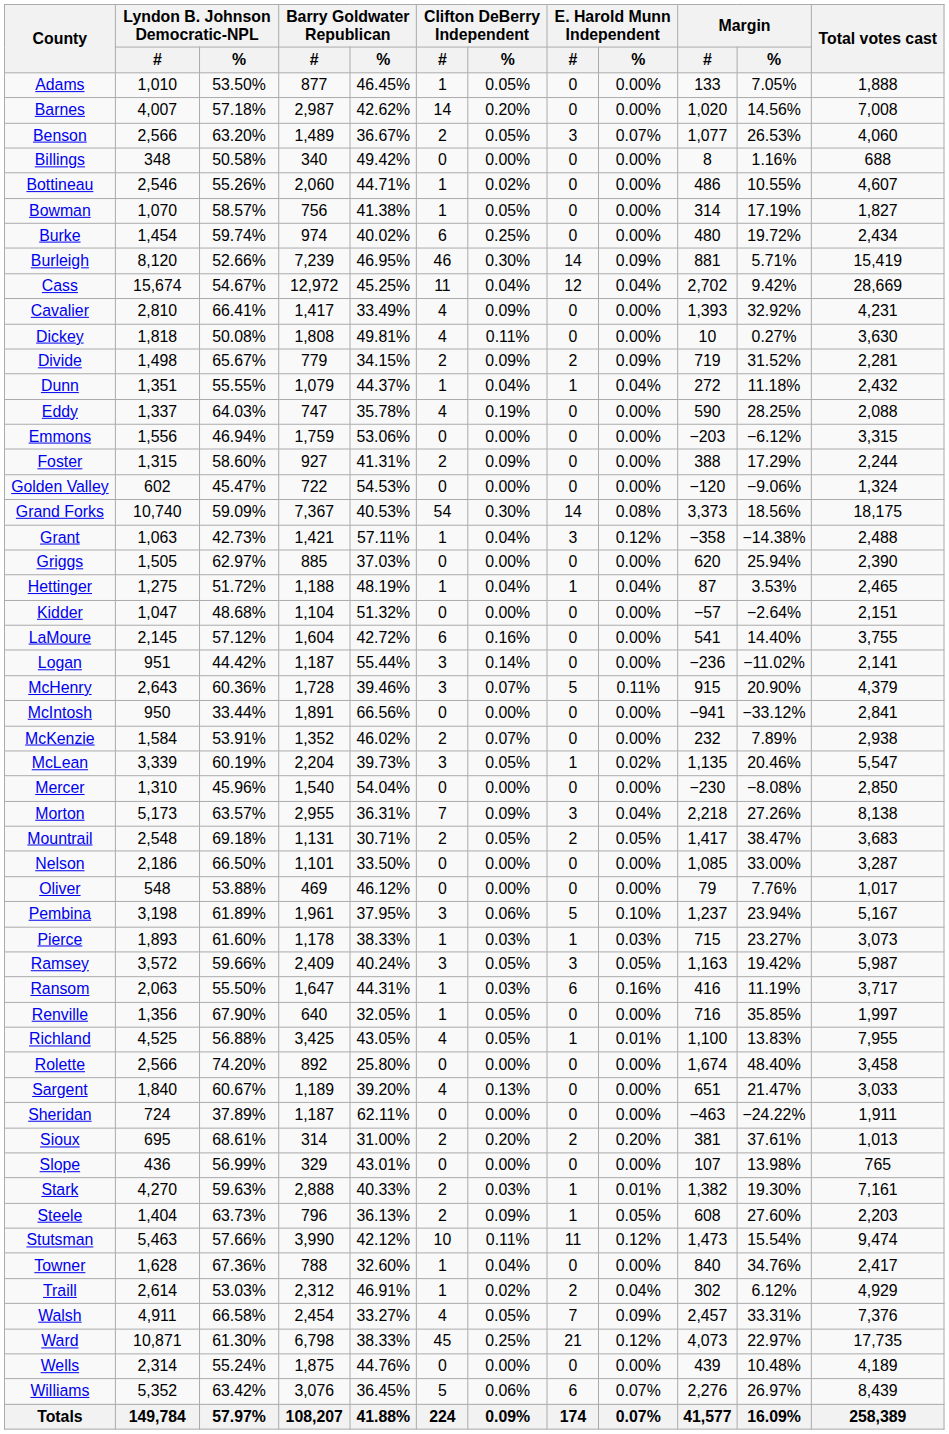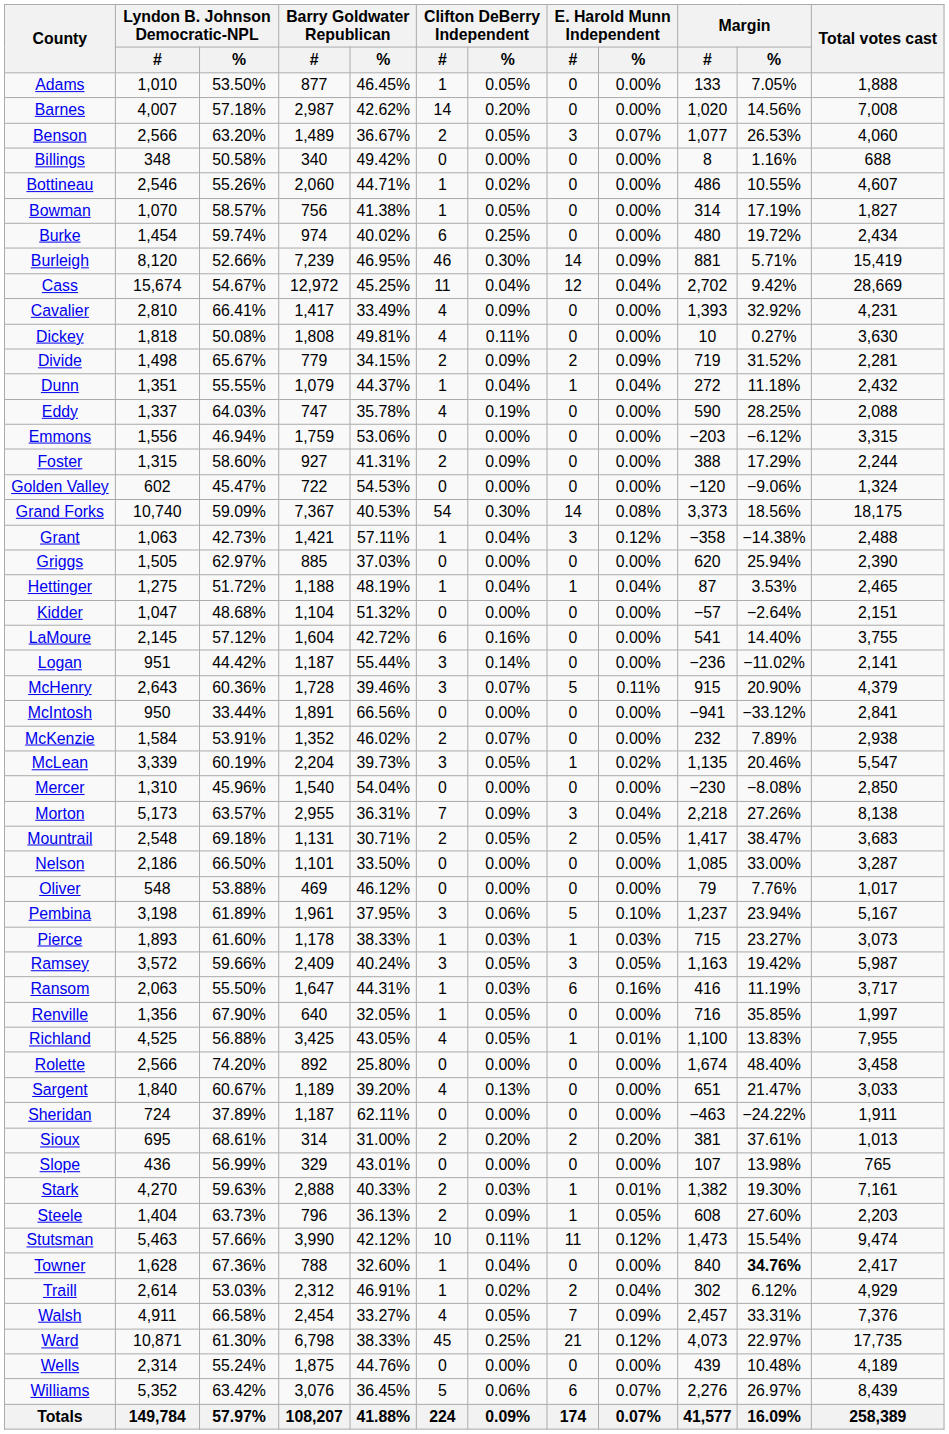(774, 1265) normal -> (774, 1265) bold
